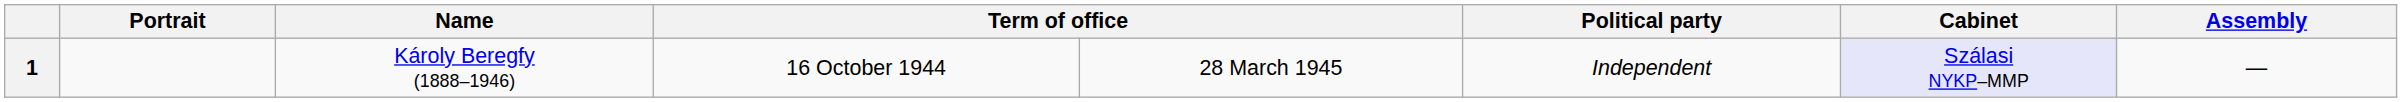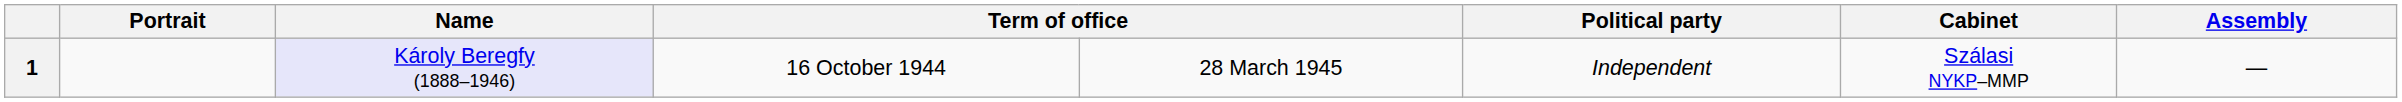(464, 67) no background -> (464, 67) lavender background
(1979, 67) lavender background -> (1979, 67) no background
